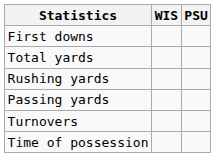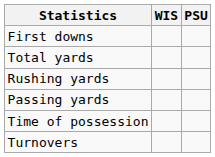rows swapped: (43, 121) <-> (78, 142)
